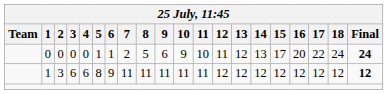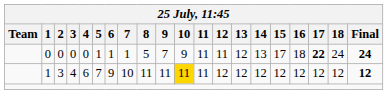(127, 53) 2 -> (127, 53) 1
(164, 53) 6 -> (165, 53) 7
(203, 53) 10 -> (203, 53) 11
(299, 53) 20 -> (299, 53) 18
(318, 53) normal -> (318, 53) bold
(73, 73) 6 -> (73, 73) 4
(99, 73) 8 -> (99, 73) 7
(127, 73) 11 -> (127, 73) 10
(184, 73) no background -> (184, 73) gold background
